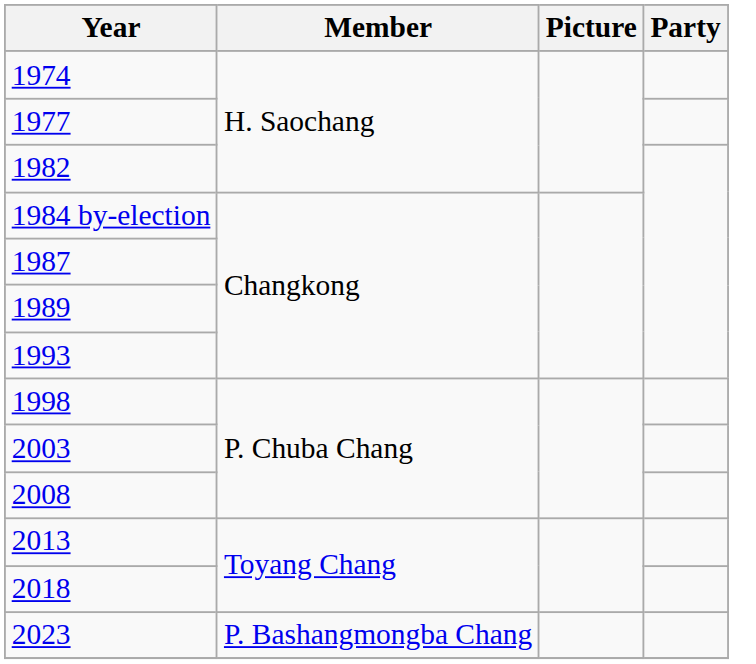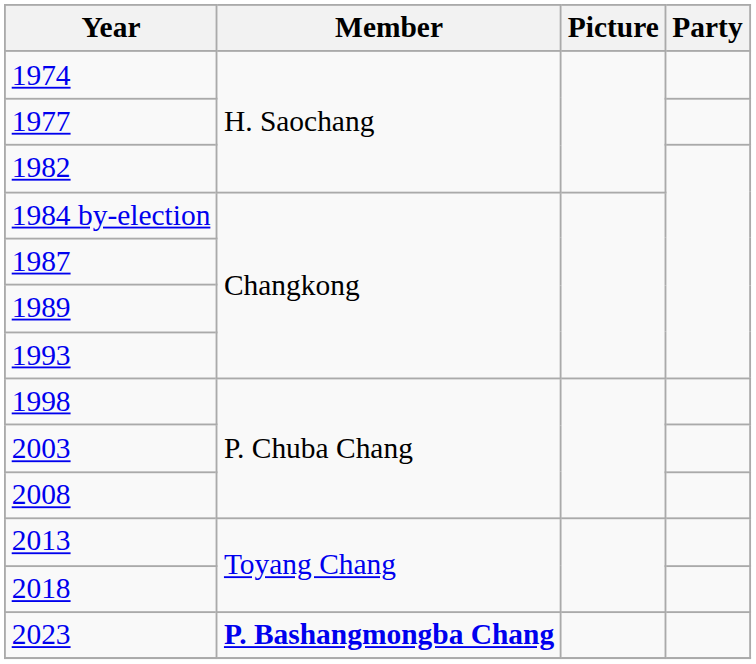(378, 634) normal -> (389, 634) bold
